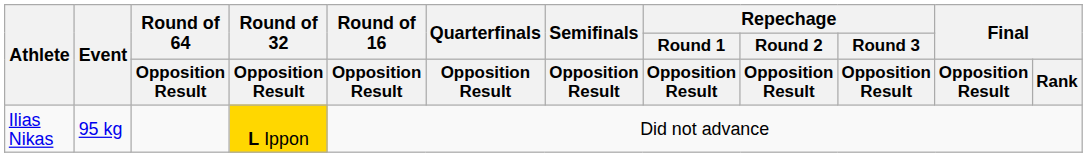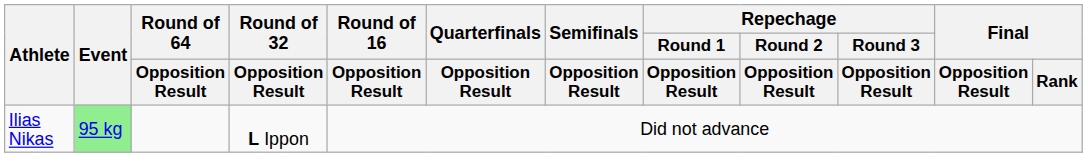(101, 129) no background -> (101, 129) lightgreen background
(279, 139) gold background -> (279, 139) no background
